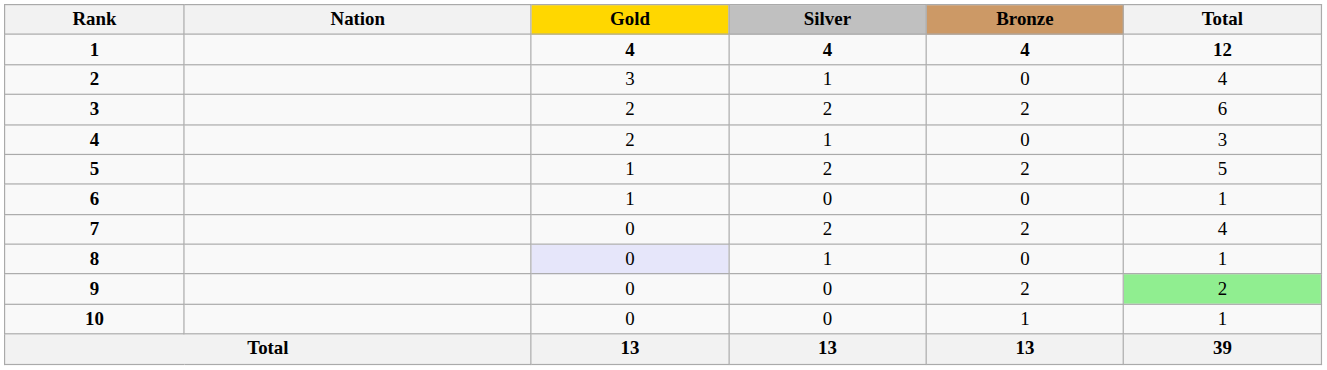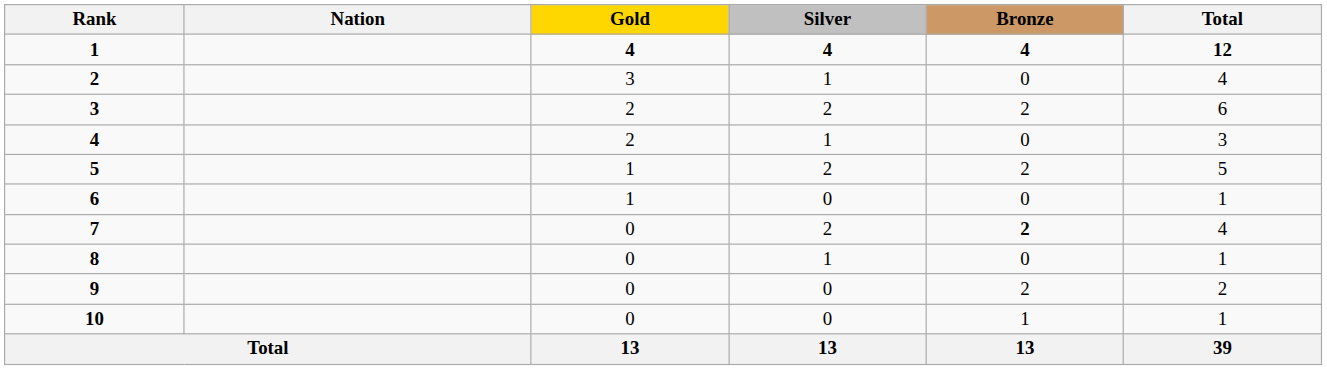(1025, 229) normal -> (1025, 229) bold
(630, 259) lavender background -> (630, 259) no background
(1222, 288) lightgreen background -> (1222, 288) no background
